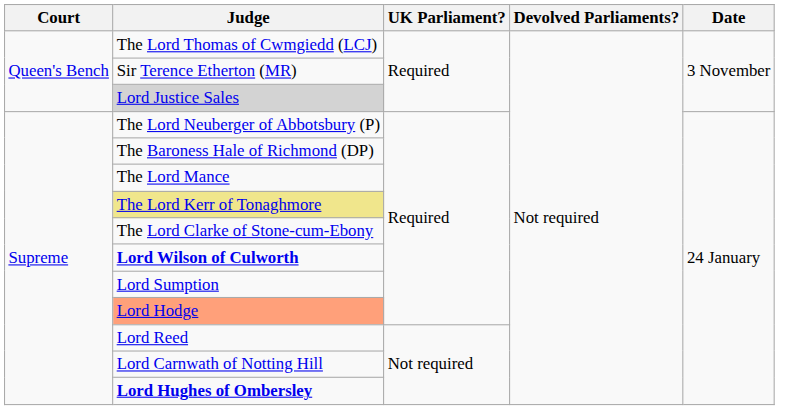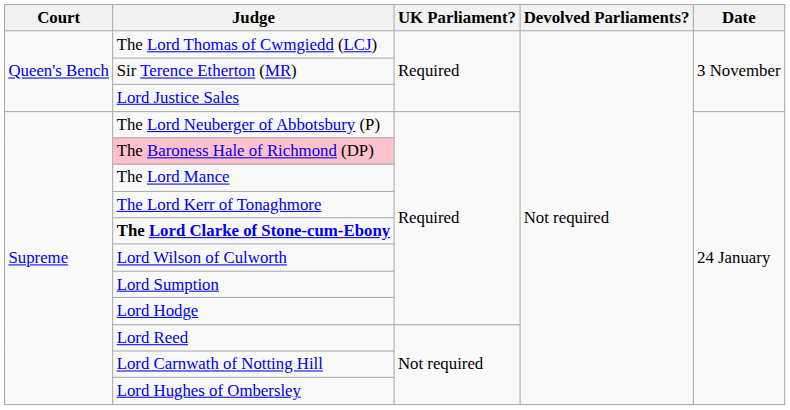(178, 97) lightgrey background -> (178, 97) no background
(245, 151) no background -> (245, 151) pink background
(219, 204) khaki background -> (219, 204) no background
(245, 230) normal -> (253, 230) bold
(208, 257) bold -> (202, 257) normal
(158, 310) lightsalmon background -> (158, 310) no background
(214, 390) bold -> (209, 390) normal
